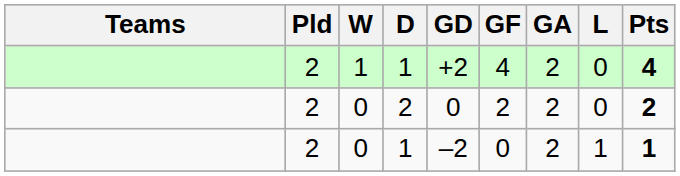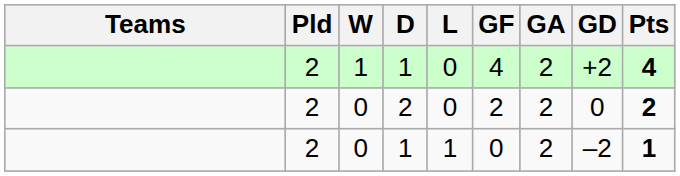columns swapped: (600, 25) <-> (453, 25)
